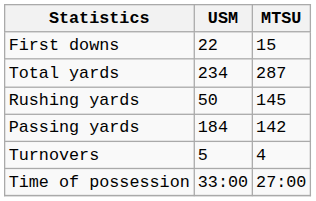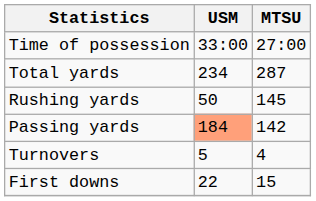rows swapped: (64, 46) <-> (99, 182)
(213, 128) no background -> (213, 128) lightsalmon background
